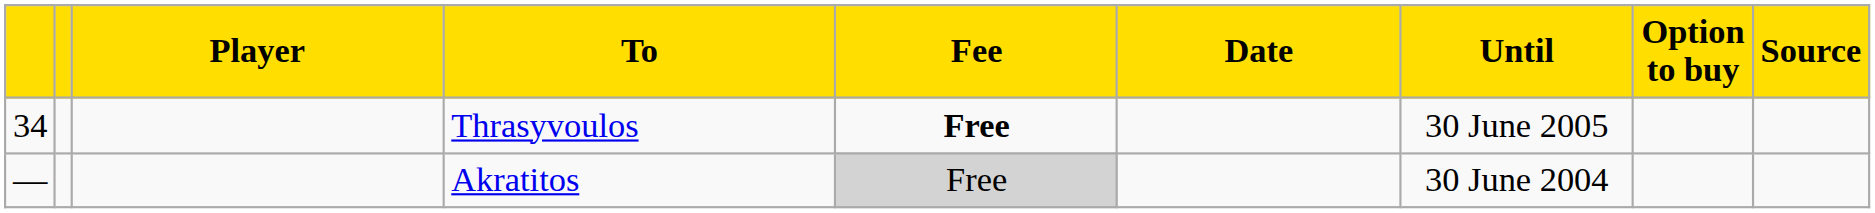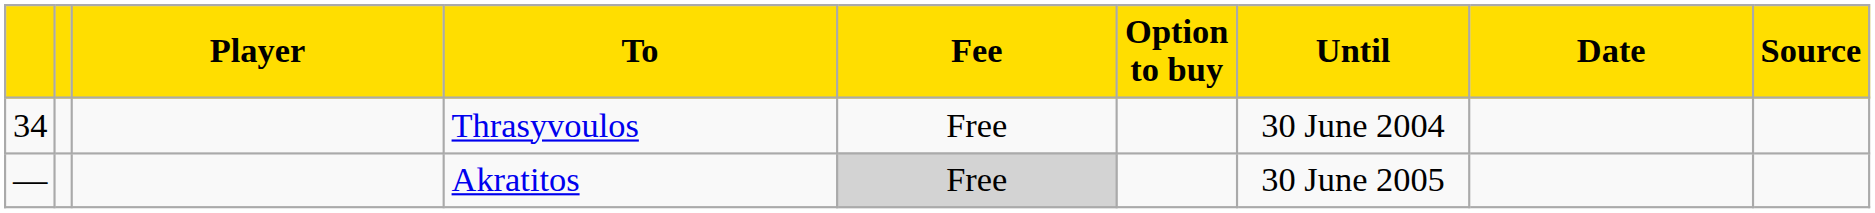columns swapped: (1259, 51) <-> (1693, 51)
(977, 125) bold -> (977, 125) normal
(1517, 125) 30 June 2005 -> (1353, 125) 30 June 2004
(1517, 179) 30 June 2004 -> (1353, 179) 30 June 2005
